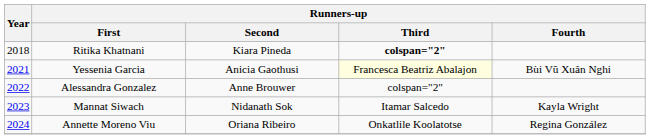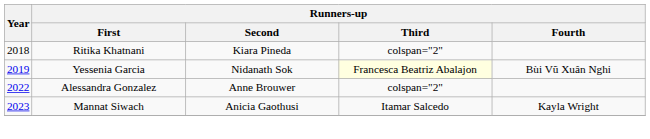(415, 51) bold -> (415, 51) normal
(18, 69) 2021 -> (18, 69) 2019
(262, 69) Anicia Gaothusi -> (262, 69) Nidanath Sok
(262, 106) Nidanath Sok -> (262, 106) Anicia Gaothusi
- row: (109, 125)
